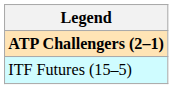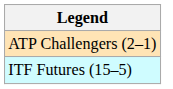(86, 43) bold -> (82, 43) normal
